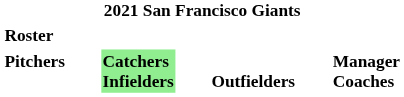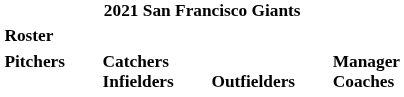(138, 71) lightgreen background -> (138, 71) no background
